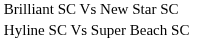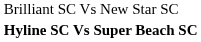(97, 29) normal -> (101, 29) bold
